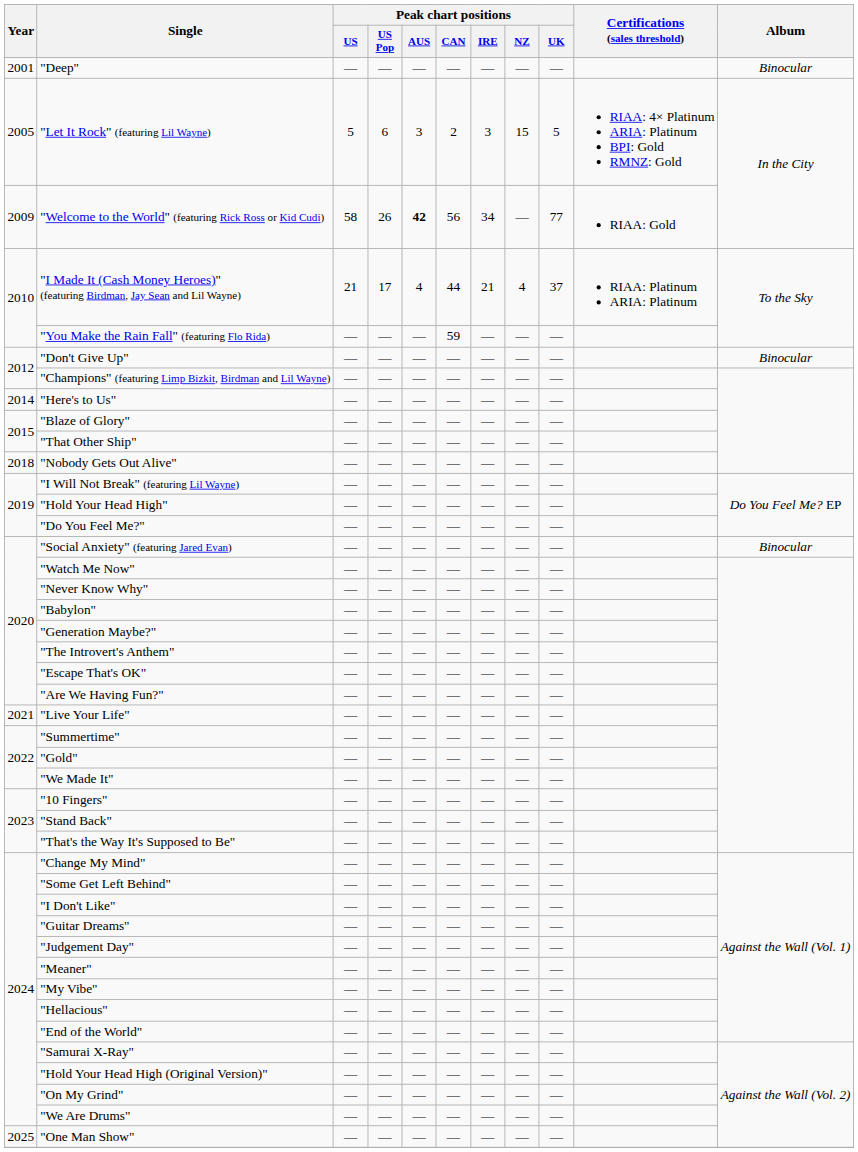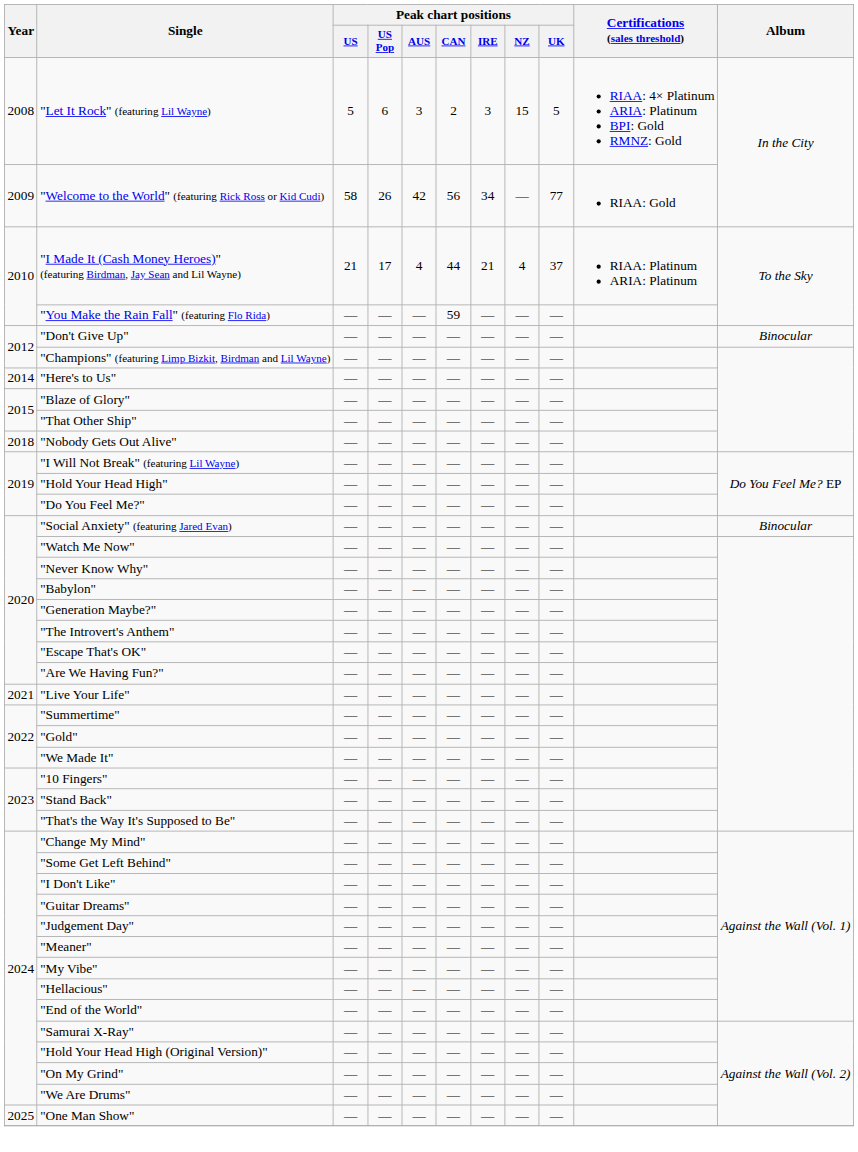- row: (60, 67)
(21, 132) 2005 -> (21, 111) 2008
(419, 217) bold -> (419, 196) normal
